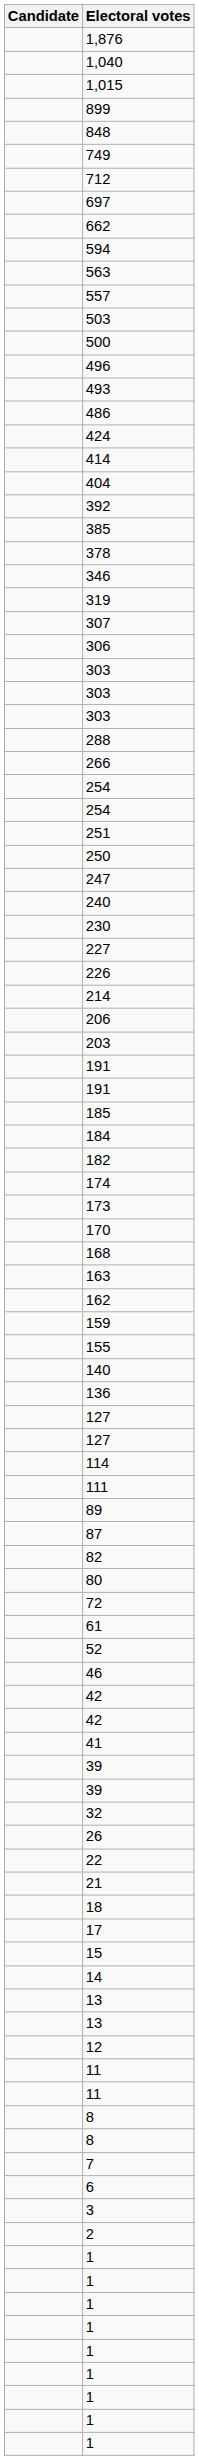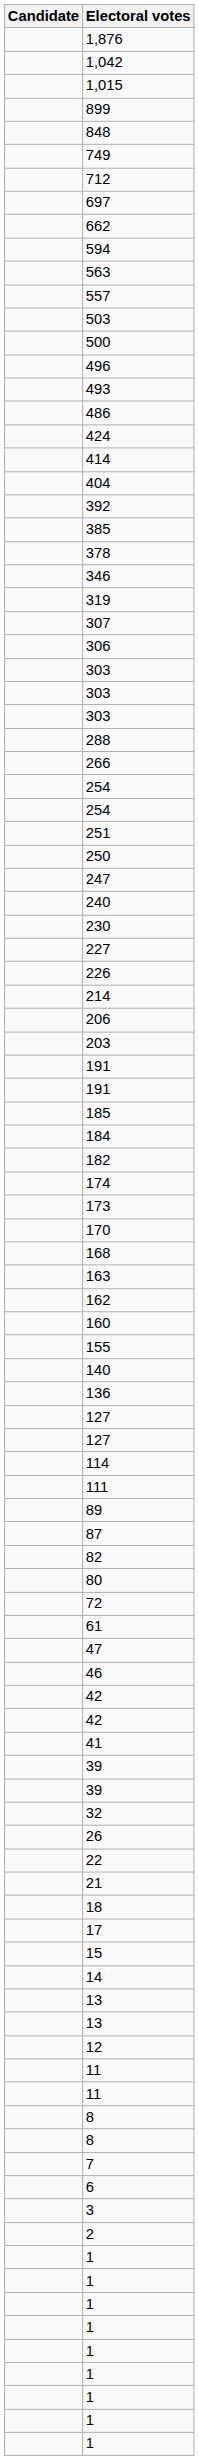(104, 62) 1,040 -> (104, 62) 1,042
(98, 1323) 159 -> (98, 1323) 160
(94, 1650) 52 -> (94, 1650) 47
